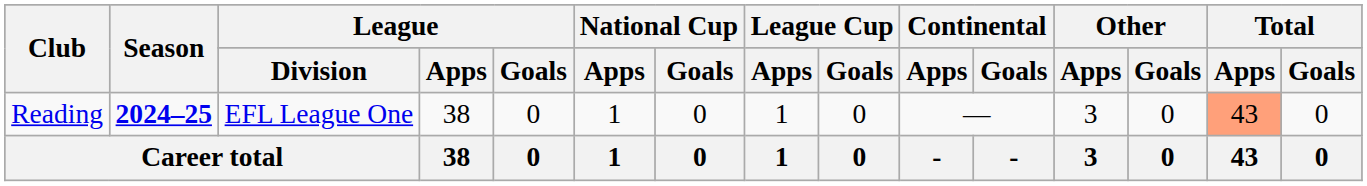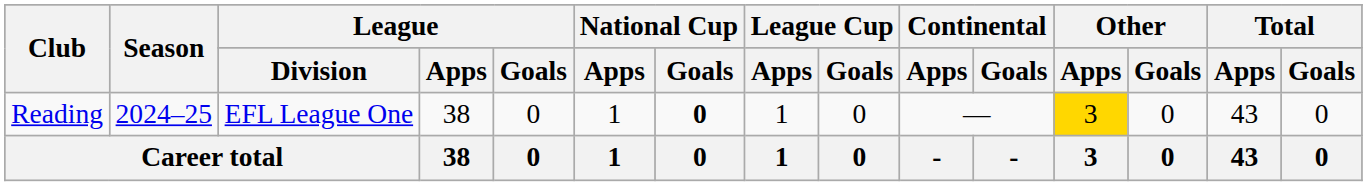(164, 113) bold -> (164, 113) normal
(700, 113) normal -> (700, 113) bold
(1091, 113) no background -> (1091, 113) gold background
(1245, 113) lightsalmon background -> (1245, 113) no background
